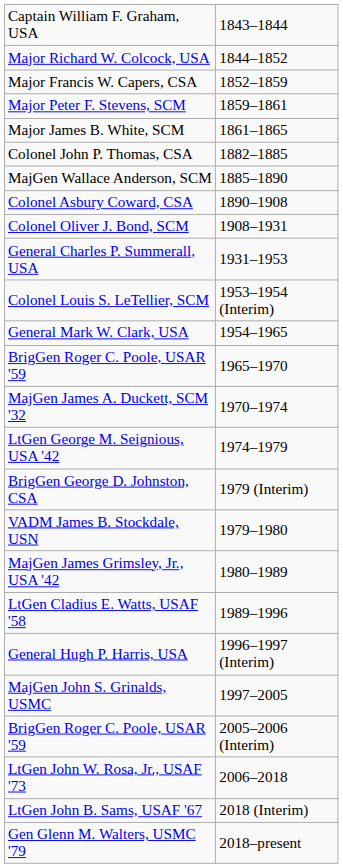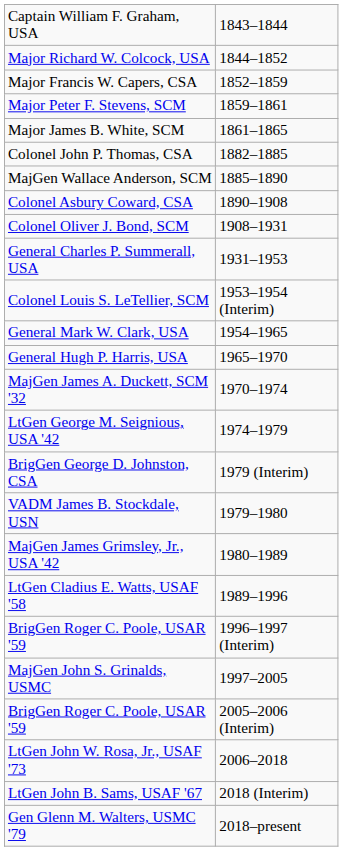(107, 365) BrigGen Roger C. Poole, USAR '59 -> (98, 357) General Hugh P. Harris, USA
(98, 654) General Hugh P. Harris, USA -> (107, 637) BrigGen Roger C. Poole, USAR '59
